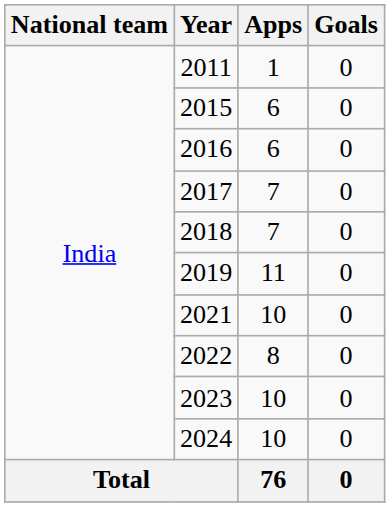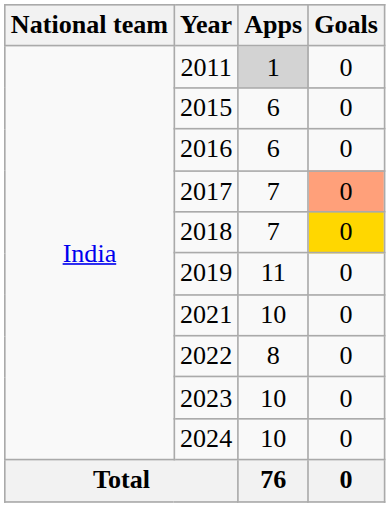(273, 66) no background -> (273, 66) lightgrey background
(346, 190) no background -> (346, 190) lightsalmon background
(346, 231) no background -> (346, 231) gold background
